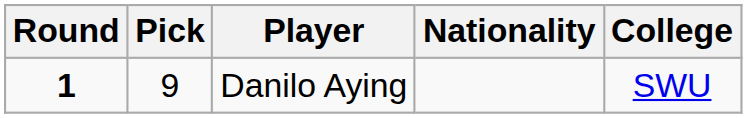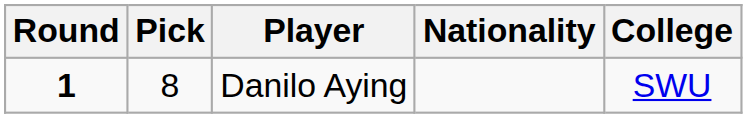(170, 84) 9 -> (170, 84) 8
